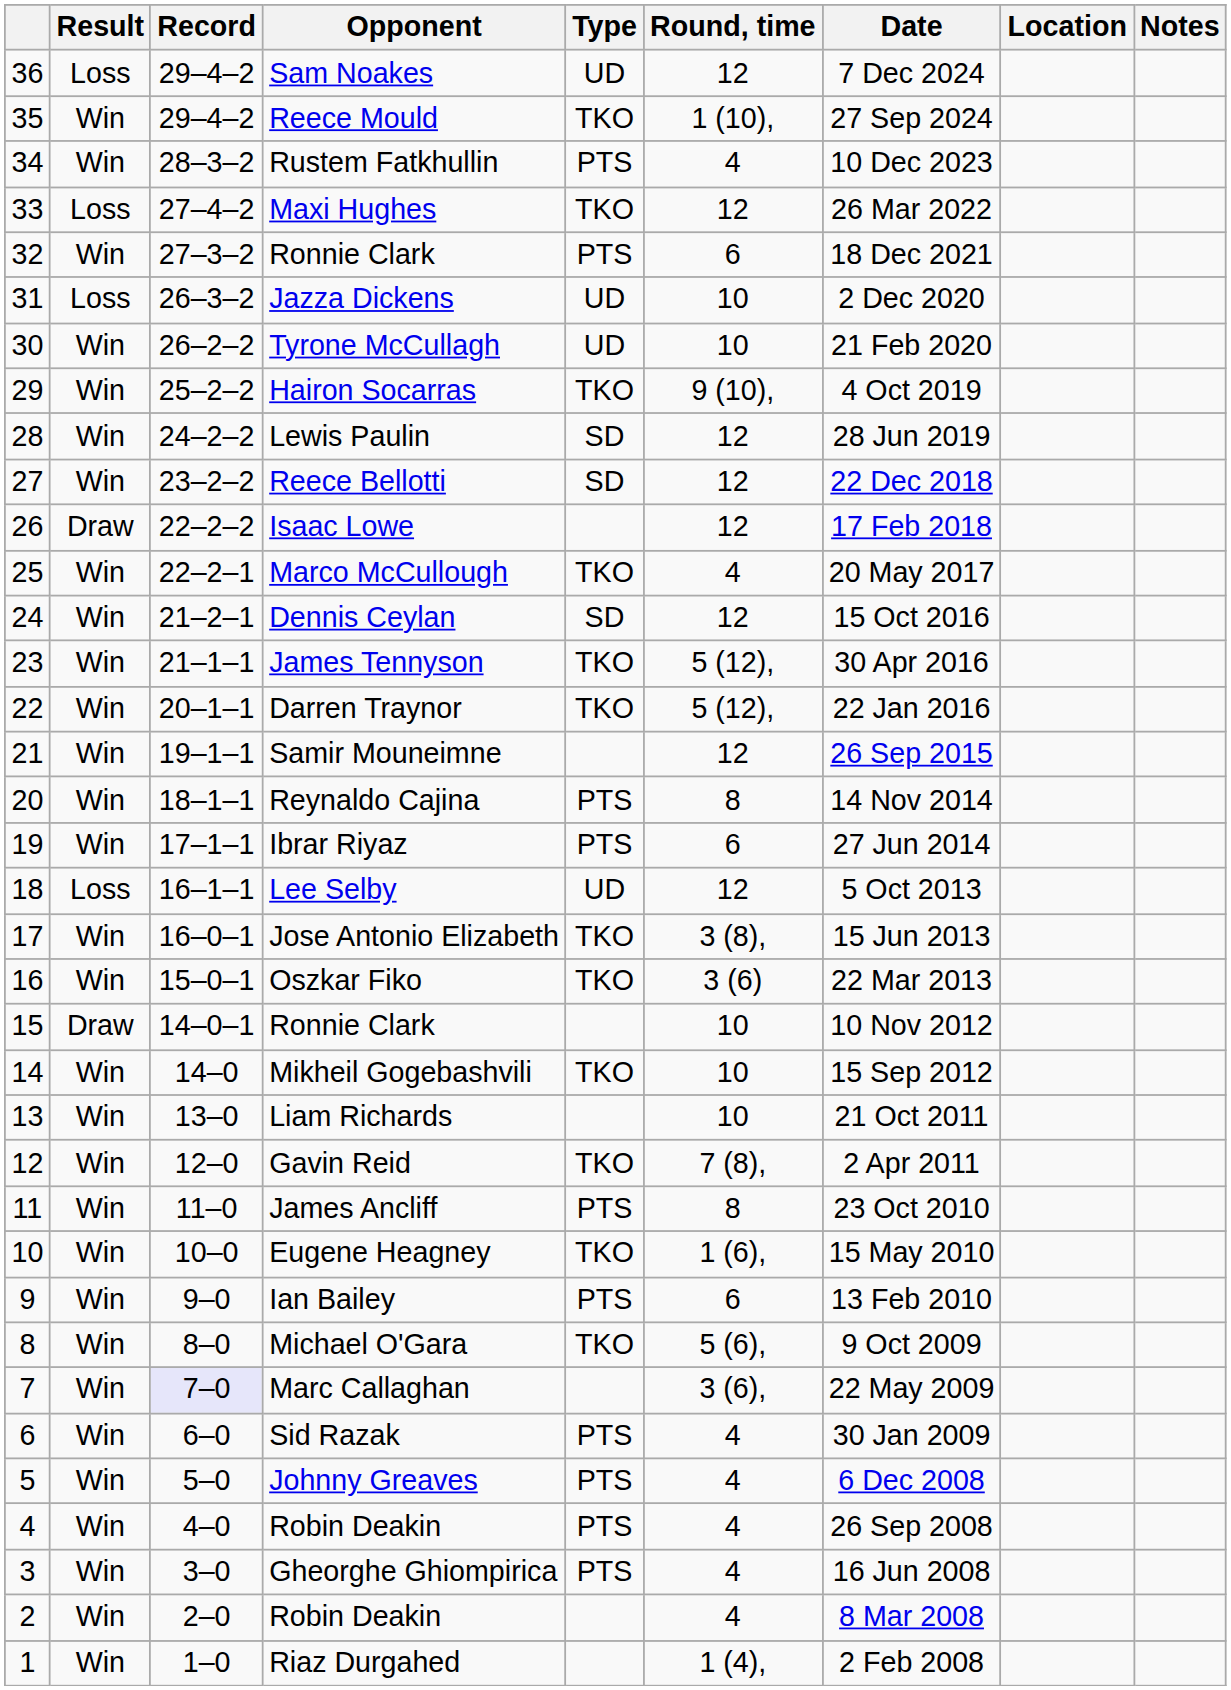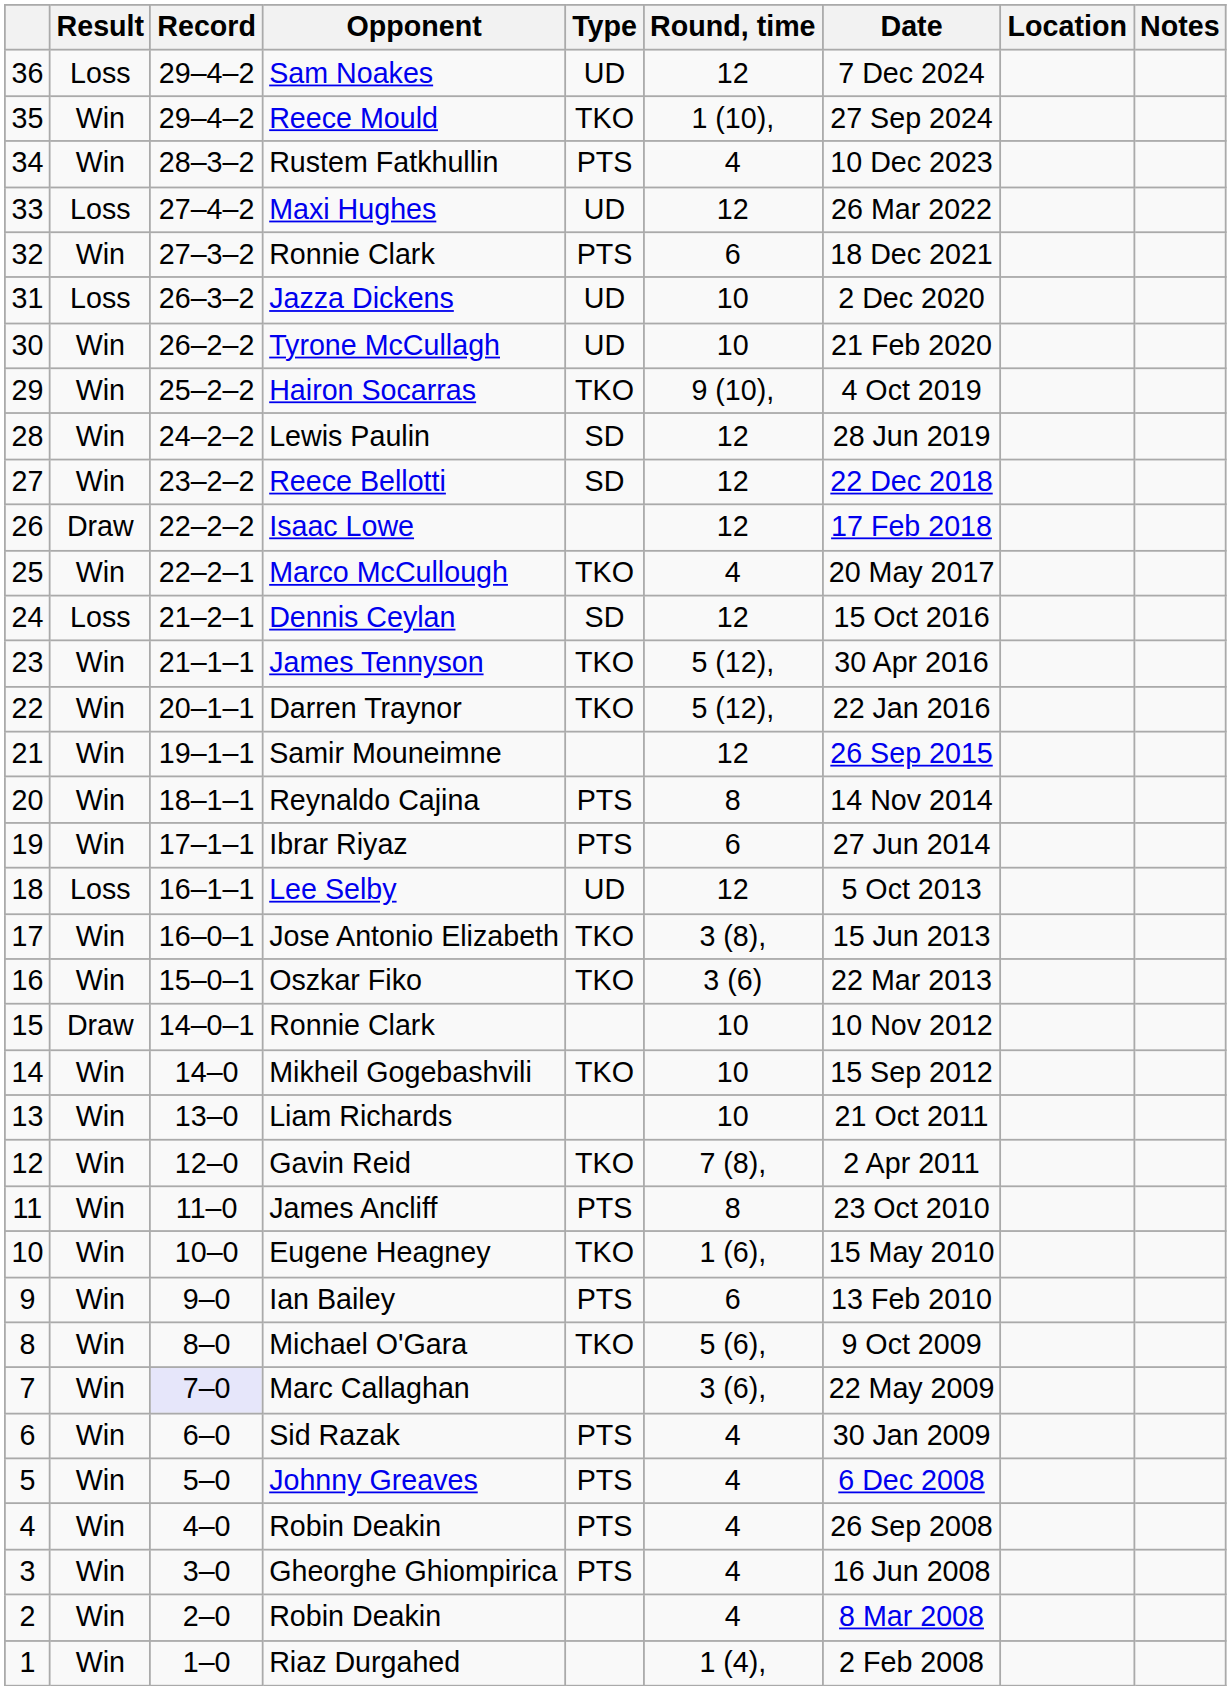(605, 208) TKO -> (605, 208) UD
(100, 617) Win -> (100, 617) Loss
